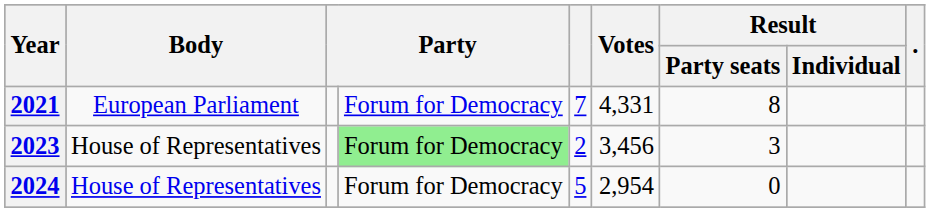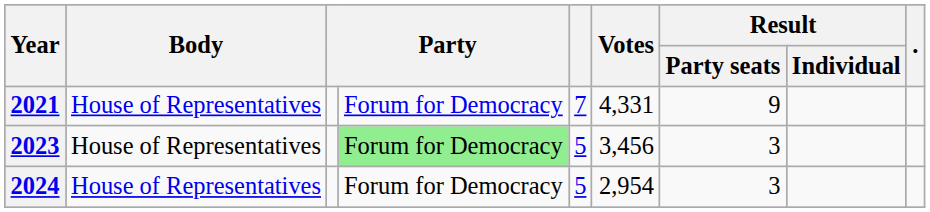(196, 105) European Parliament -> (196, 105) House of Representatives
(774, 105) 8 -> (774, 105) 9
(580, 146) 2 -> (580, 146) 5
(774, 186) 0 -> (774, 186) 3
